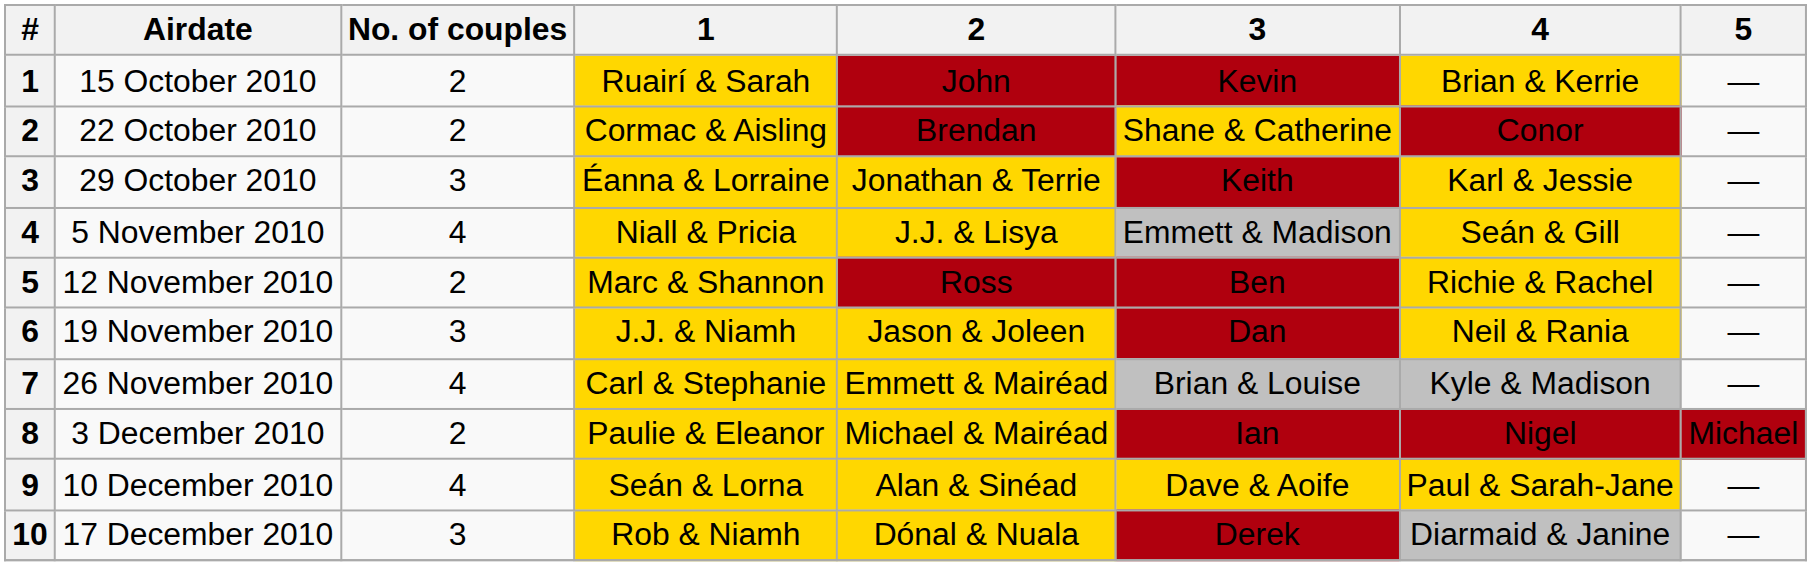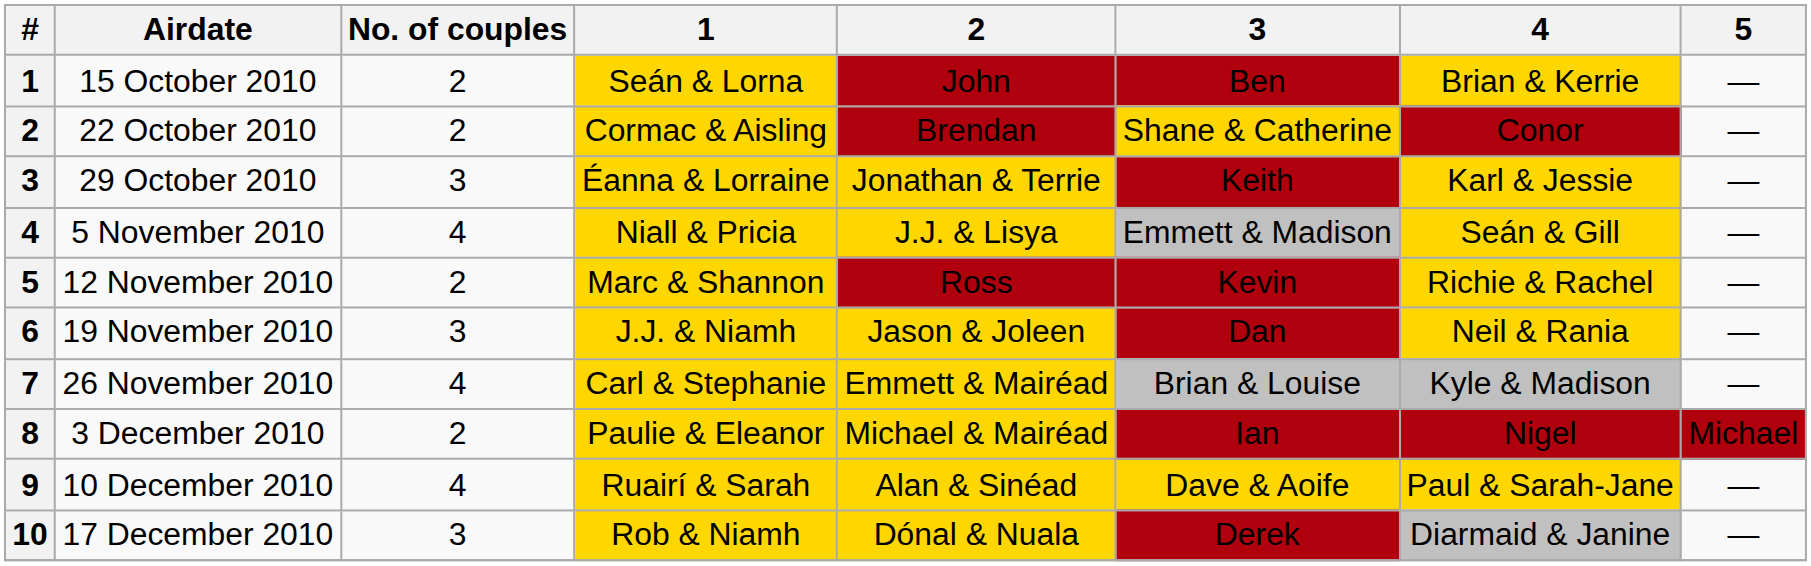(706, 80) Ruairí & Sarah -> (706, 80) Seán & Lorna
(1257, 80) Kevin -> (1257, 80) Ben
(1257, 282) Ben -> (1257, 282) Kevin
(706, 484) Seán & Lorna -> (706, 484) Ruairí & Sarah
